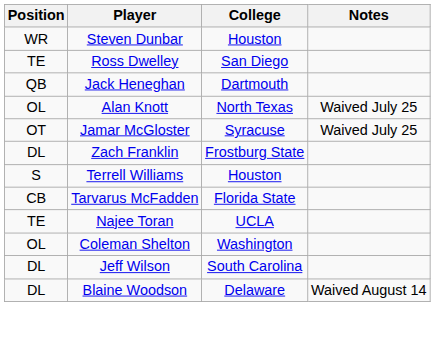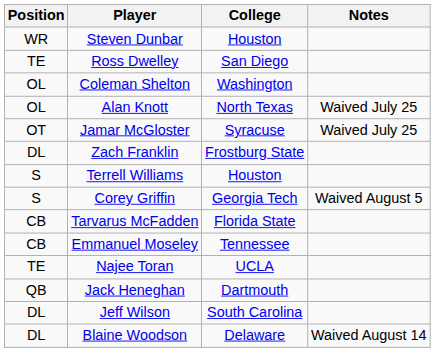rows swapped: (135, 84) <-> (135, 244)
+ row: (135, 198)
+ row: (135, 244)
